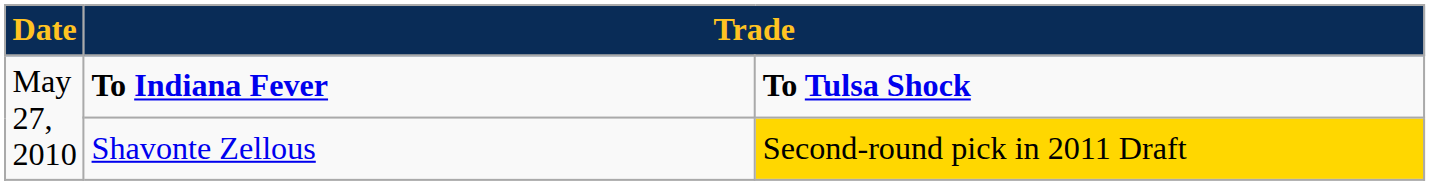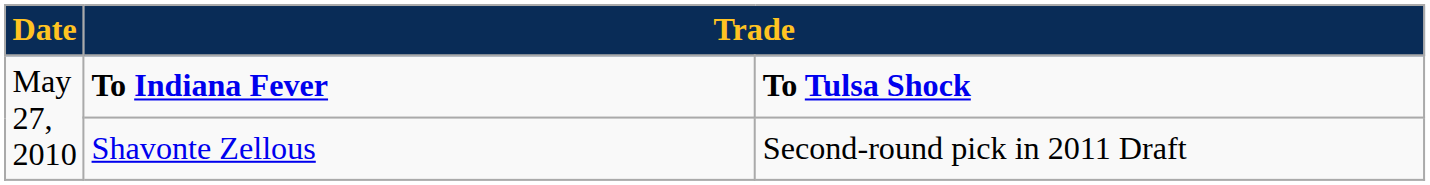(975, 148) gold background -> (975, 148) no background
